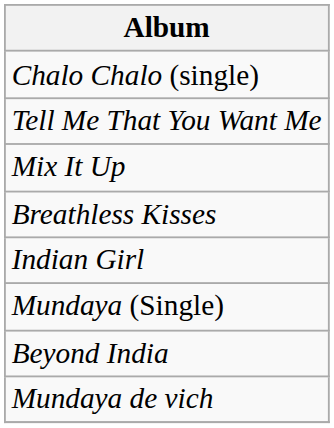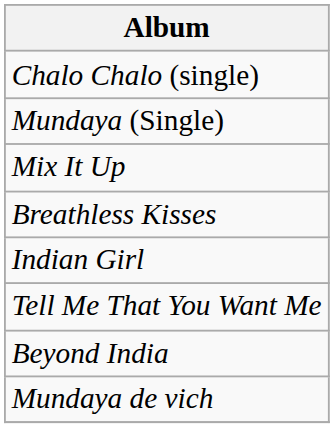(167, 120) Tell Me That You Want Me -> (118, 120) Mundaya (Single)
(118, 306) Mundaya (Single) -> (167, 306) Tell Me That You Want Me
